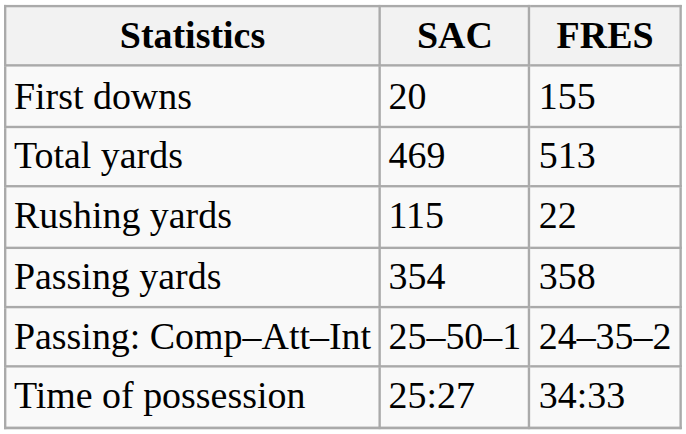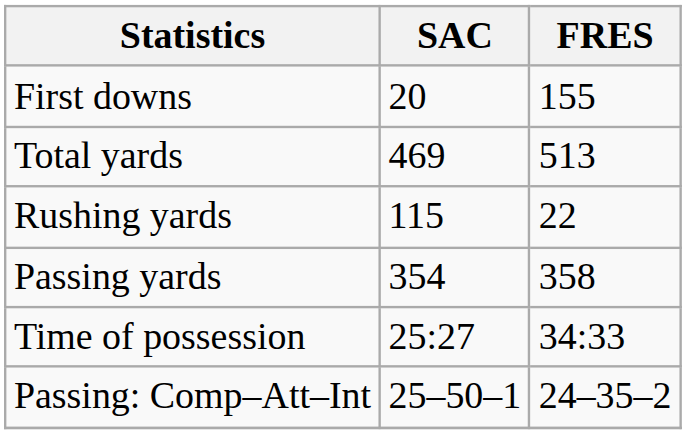rows swapped: (192, 336) <-> (160, 396)
